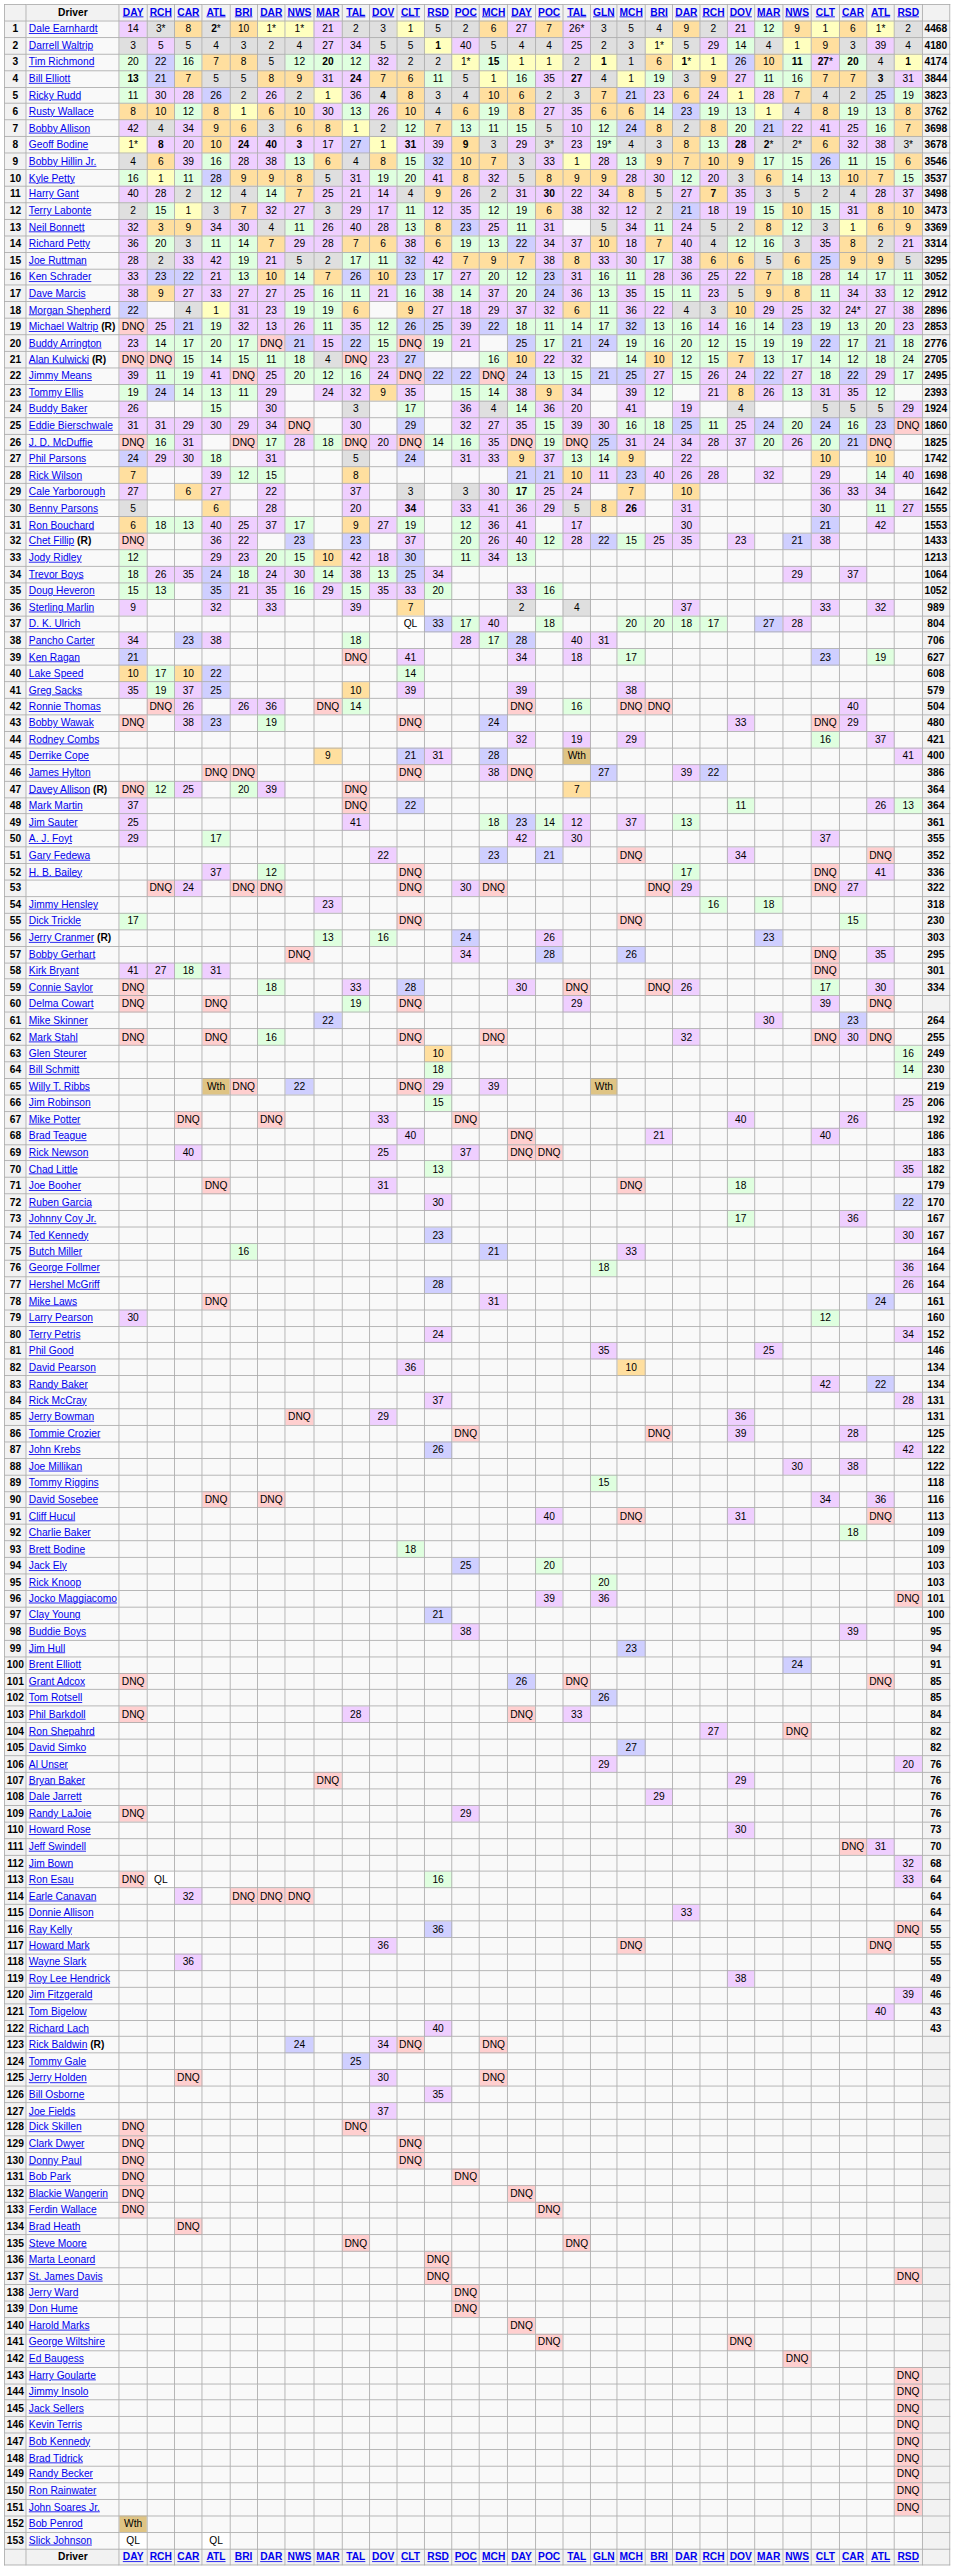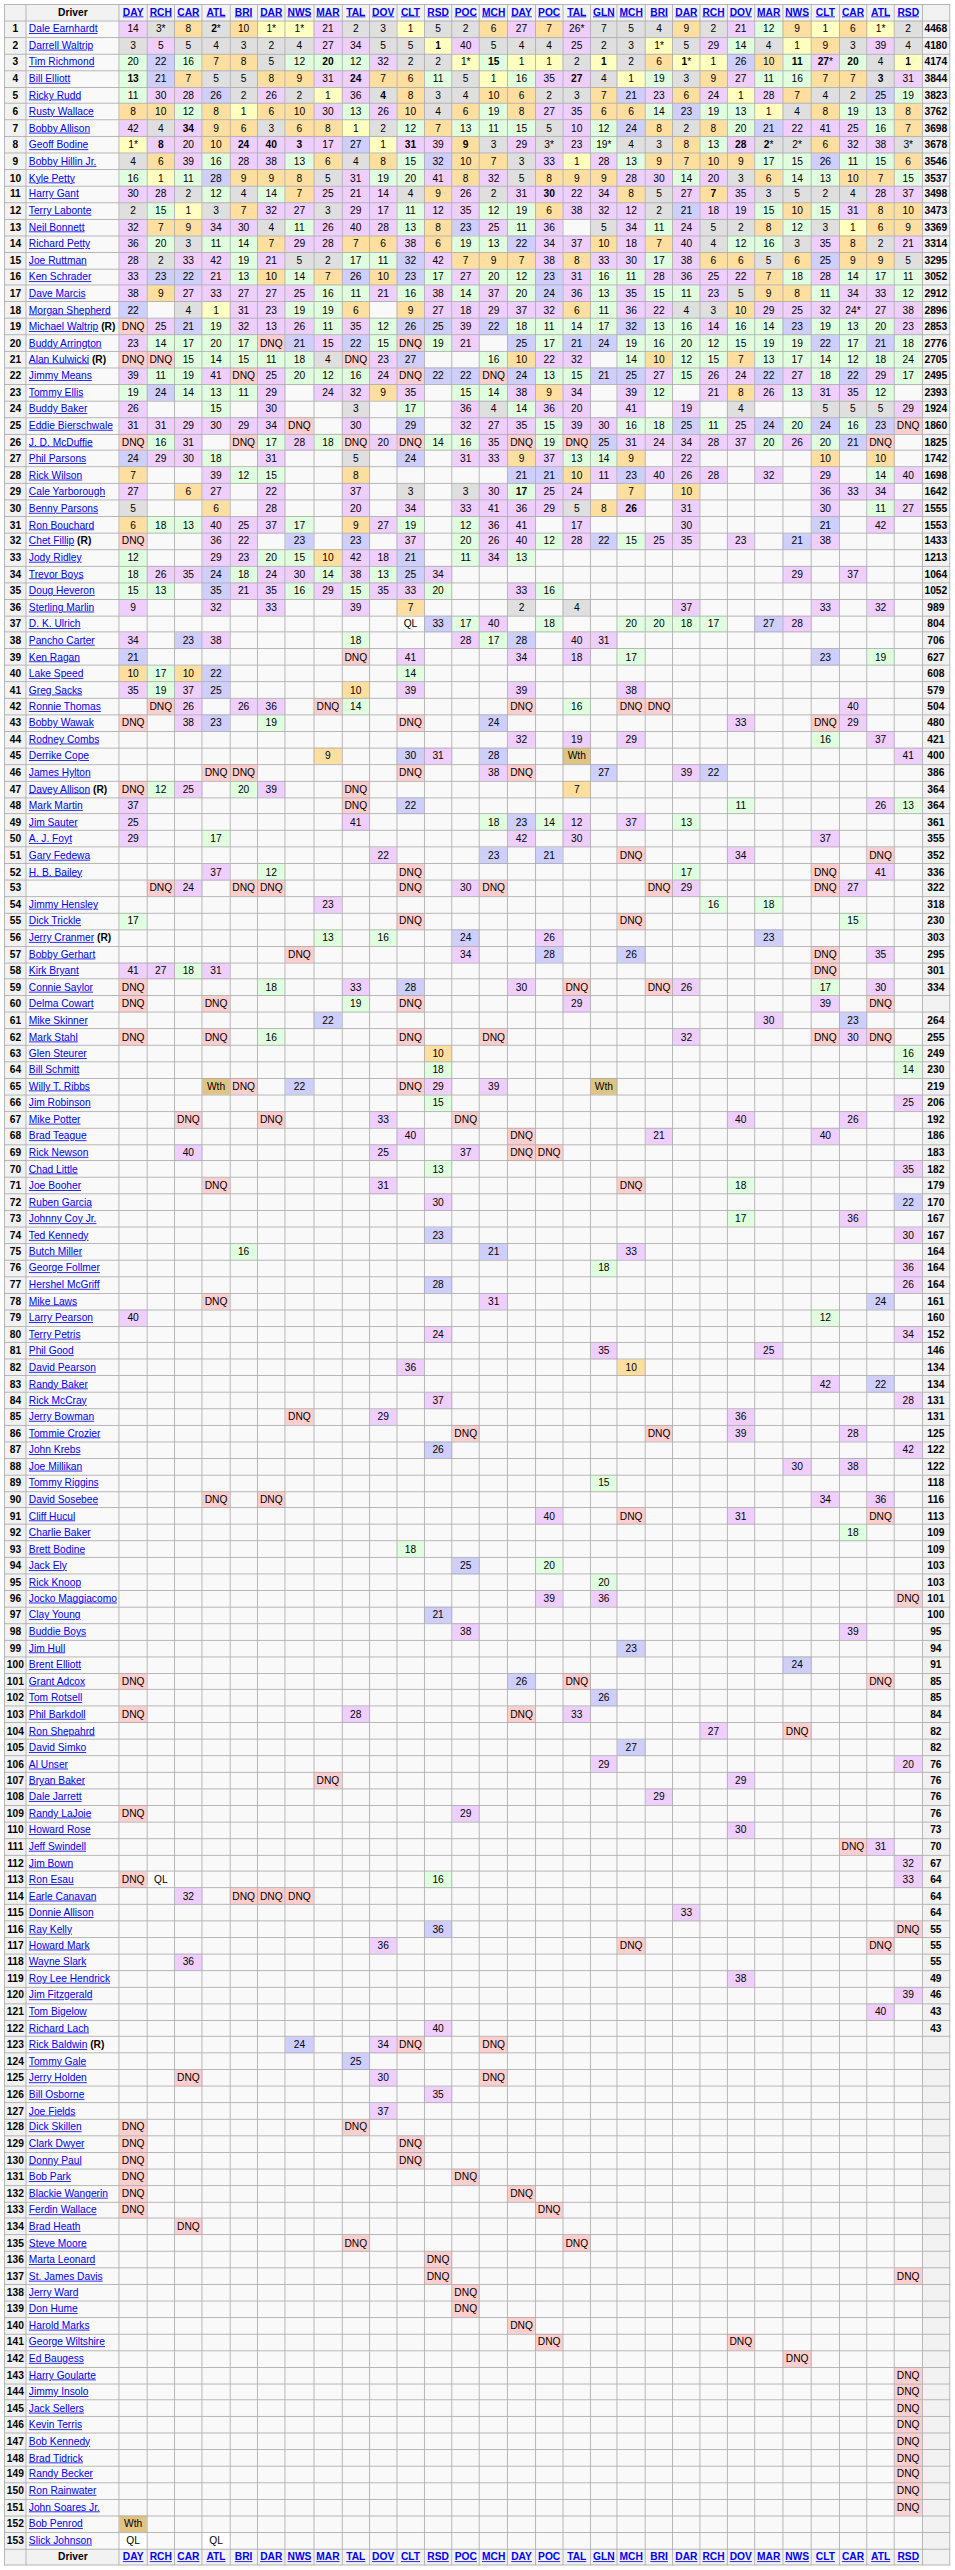(604, 30) 3 -> (604, 30) 7
(631, 63) 1 -> (631, 63) 2
(188, 129) normal -> (188, 129) bold
(686, 178) 12 -> (686, 178) 14
(133, 195) 40 -> (133, 195) 30
(161, 228) 3 -> (161, 228) 7
(549, 228) 31 -> (549, 228) 36
(410, 509) bold -> (410, 509) normal
(410, 558) 30 -> (410, 558) 21
(410, 756) 21 -> (410, 756) 30
(133, 1318) 30 -> (133, 1318) 40
(936, 1863) 68 -> (936, 1863) 67
